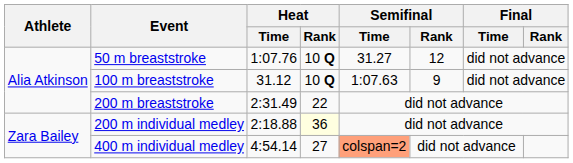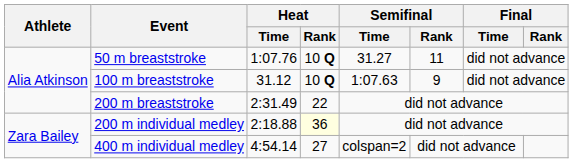(437, 59) 12 -> (437, 59) 11
(374, 147) lightsalmon background -> (374, 147) no background
